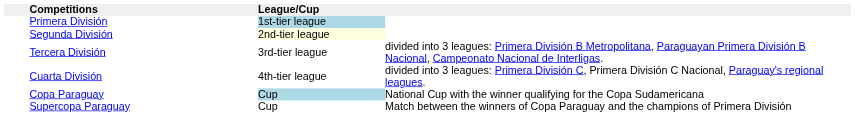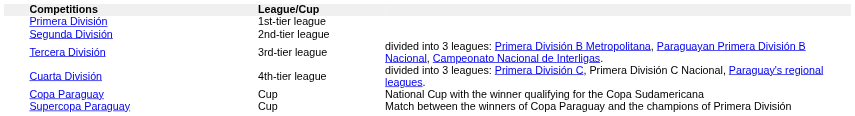(292, 22) lightblue background -> (292, 22) no background
(294, 34) lightyellow background -> (294, 34) no background
(268, 94) lightblue background -> (268, 94) no background
